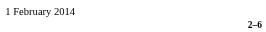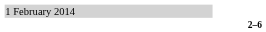(40, 11) no background -> (40, 11) lightgrey background
